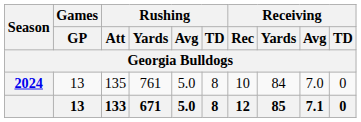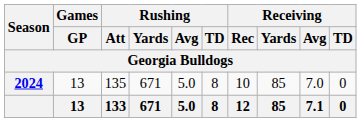(150, 83) 761 -> (150, 83) 671
(279, 83) 84 -> (279, 83) 85
